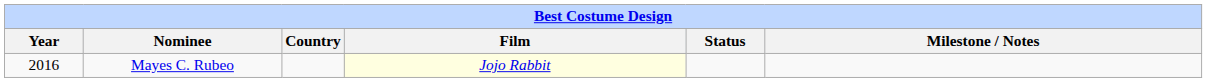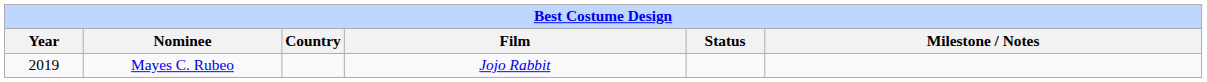(44, 65) 2016 -> (44, 65) 2019
(515, 65) lightyellow background -> (515, 65) no background
